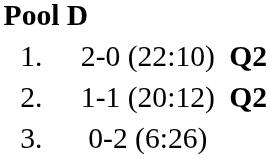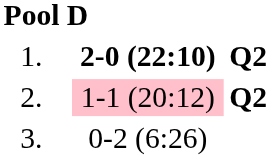(148, 56) normal -> (148, 56) bold
(148, 97) no background -> (148, 97) pink background
